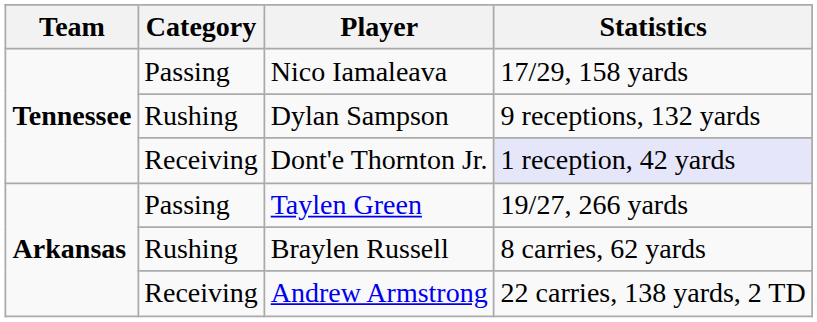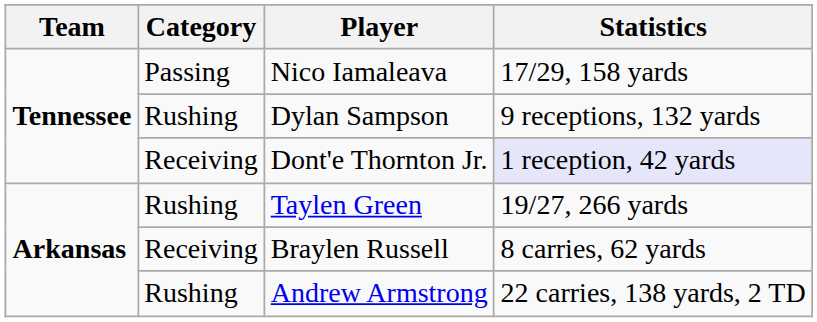(187, 204) Passing -> (191, 204) Rushing
(191, 248) Rushing -> (201, 248) Receiving
(201, 293) Receiving -> (191, 293) Rushing
